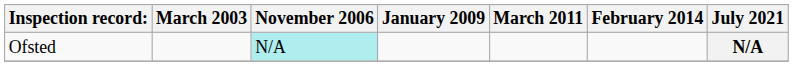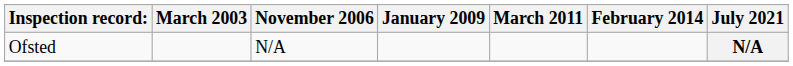(271, 46) paleturquoise background -> (271, 46) no background
